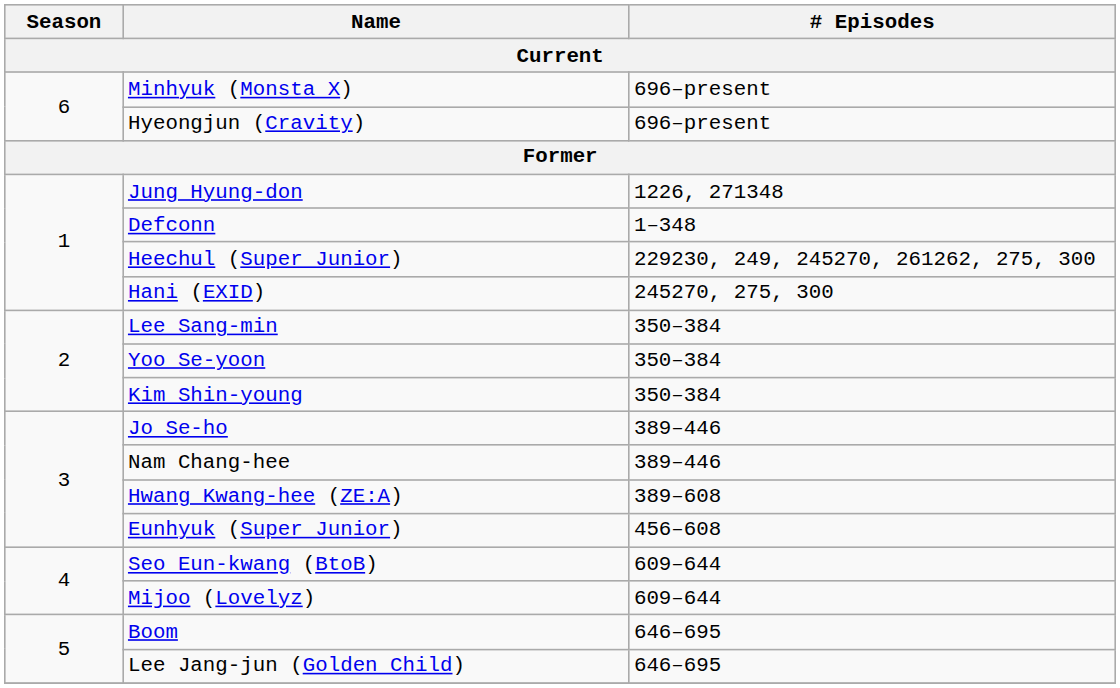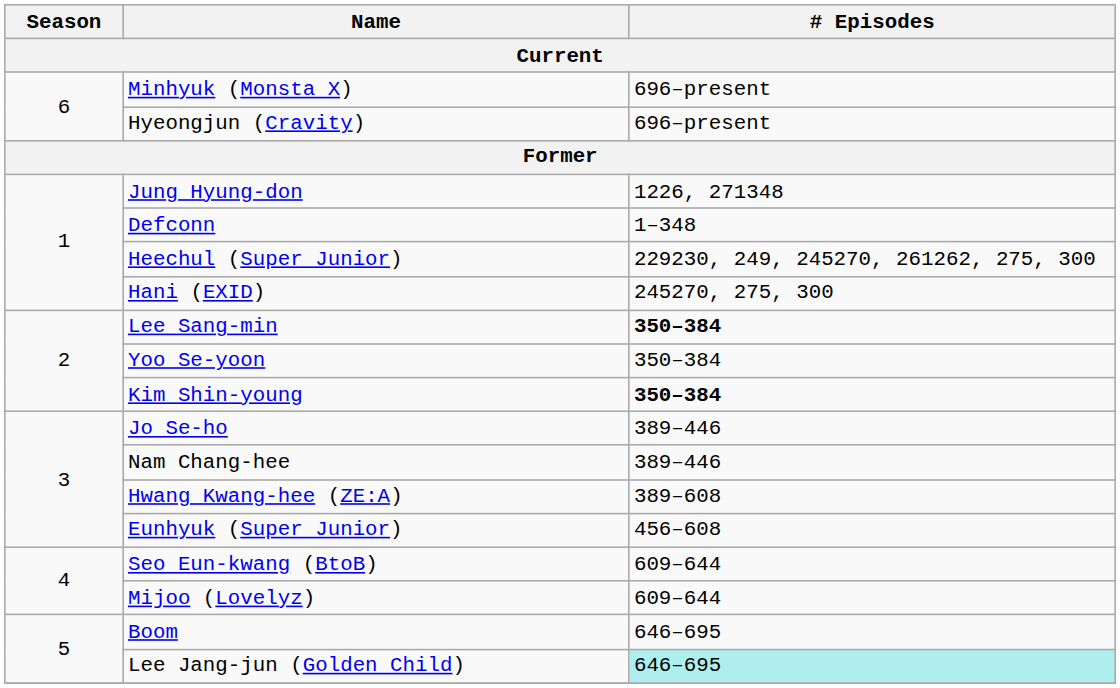(678, 327) normal -> (678, 327) bold
(678, 395) normal -> (678, 395) bold
(678, 666) no background -> (678, 666) paleturquoise background
